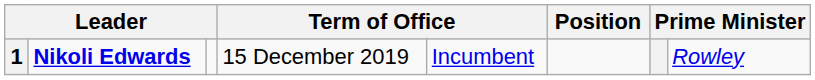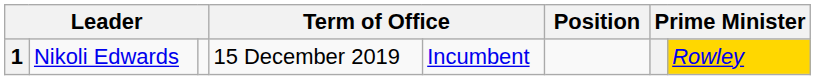(112, 56) bold -> (106, 56) normal
(708, 56) no background -> (708, 56) gold background
